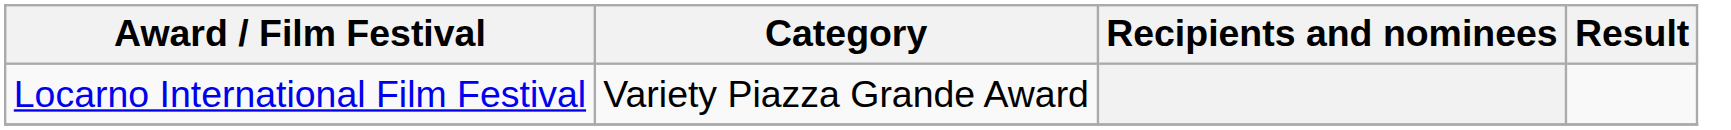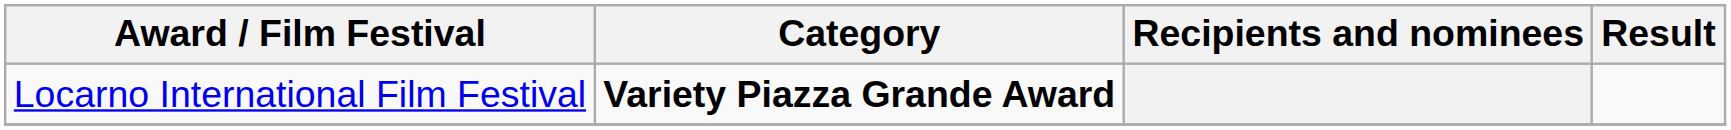(846, 93) normal -> (859, 93) bold
